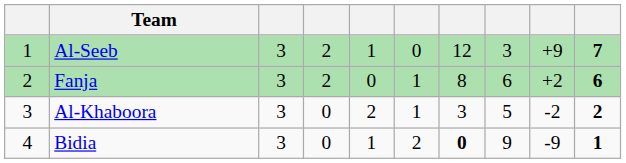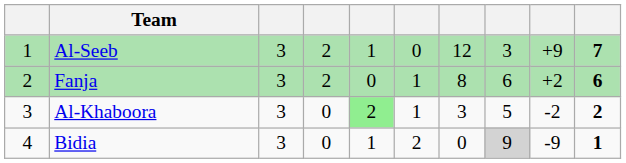(371, 111) no background -> (371, 111) lightgreen background
(462, 142) bold -> (462, 142) normal
(507, 142) no background -> (507, 142) lightgrey background
